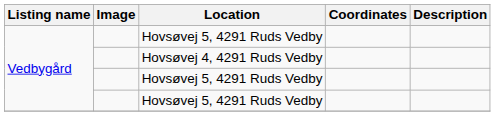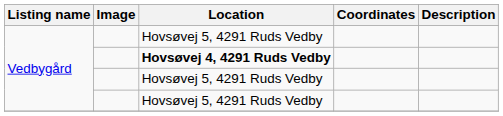(232, 57) normal -> (236, 57) bold
